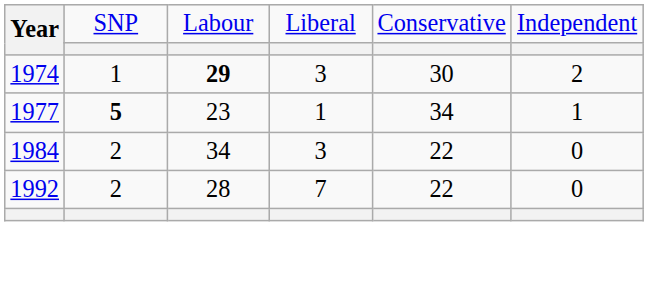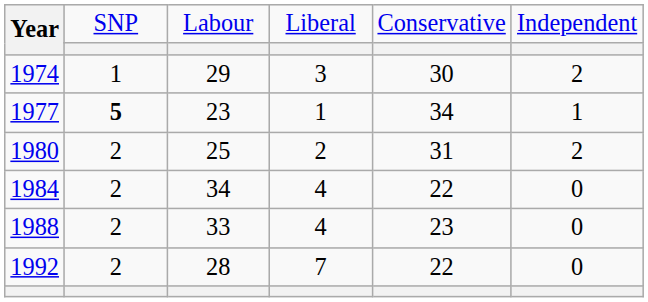(218, 73) bold -> (218, 73) normal
+ row: (35, 150)
(321, 150) 3 -> (321, 189) 4
+ row: (35, 227)
